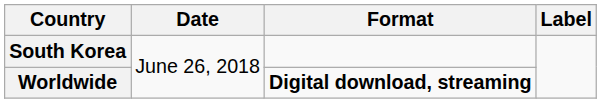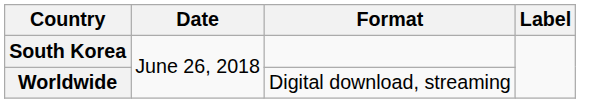(400, 82) bold -> (390, 82) normal
